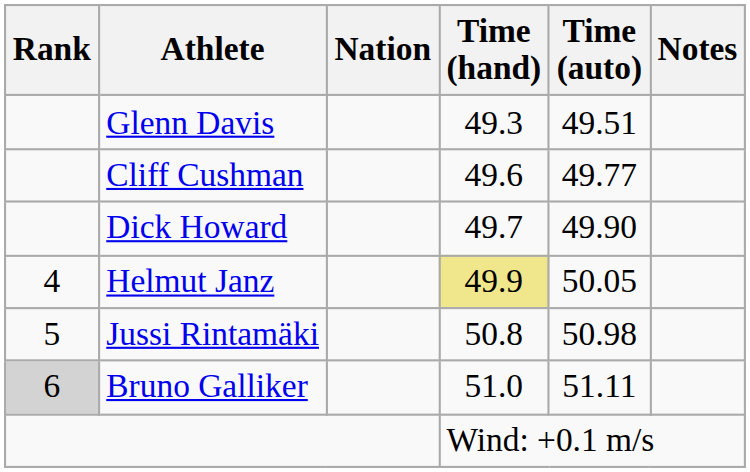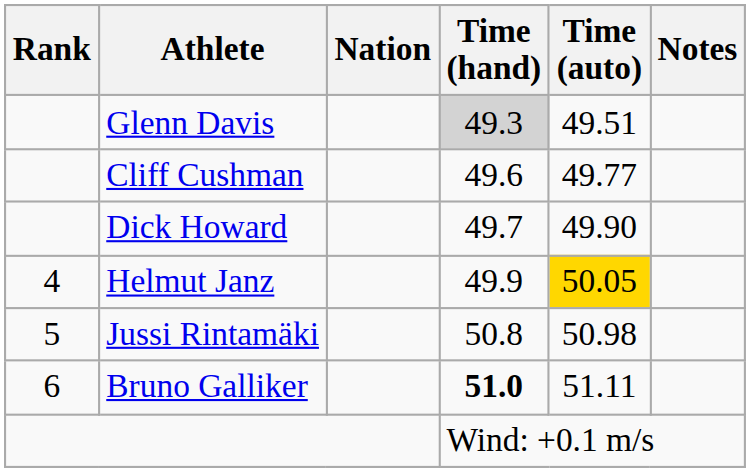(494, 121) no background -> (494, 121) lightgrey background
(494, 280) khaki background -> (494, 280) no background
(599, 280) no background -> (599, 280) gold background
(52, 386) lightgrey background -> (52, 386) no background
(494, 386) normal -> (494, 386) bold
